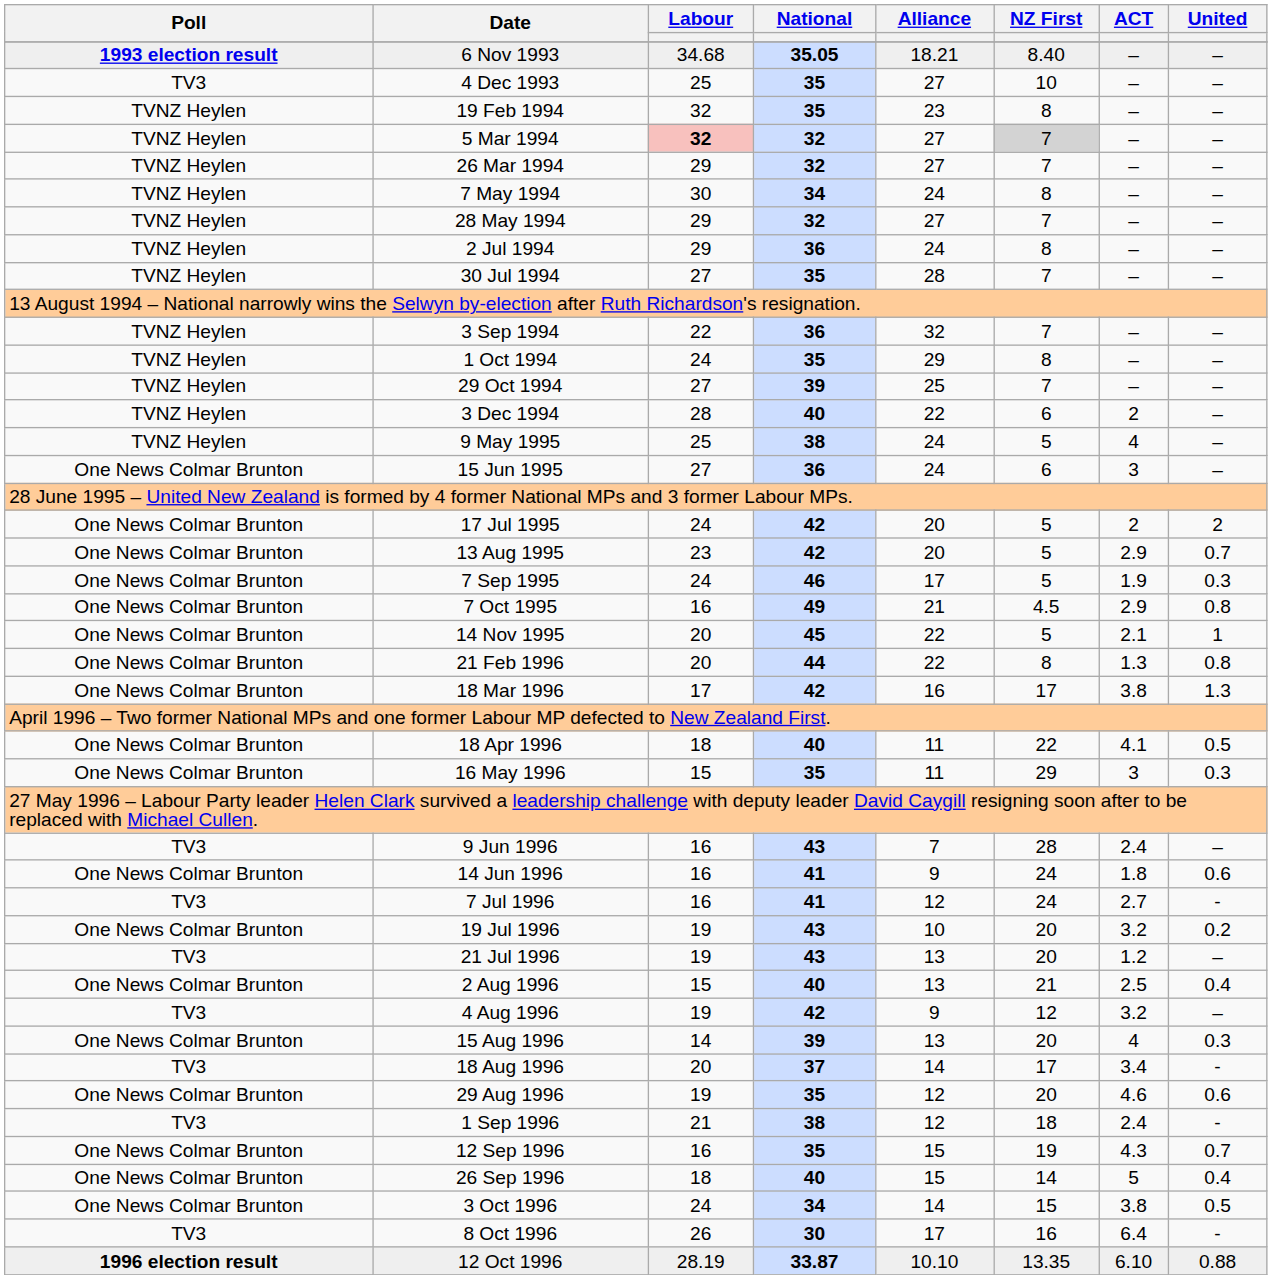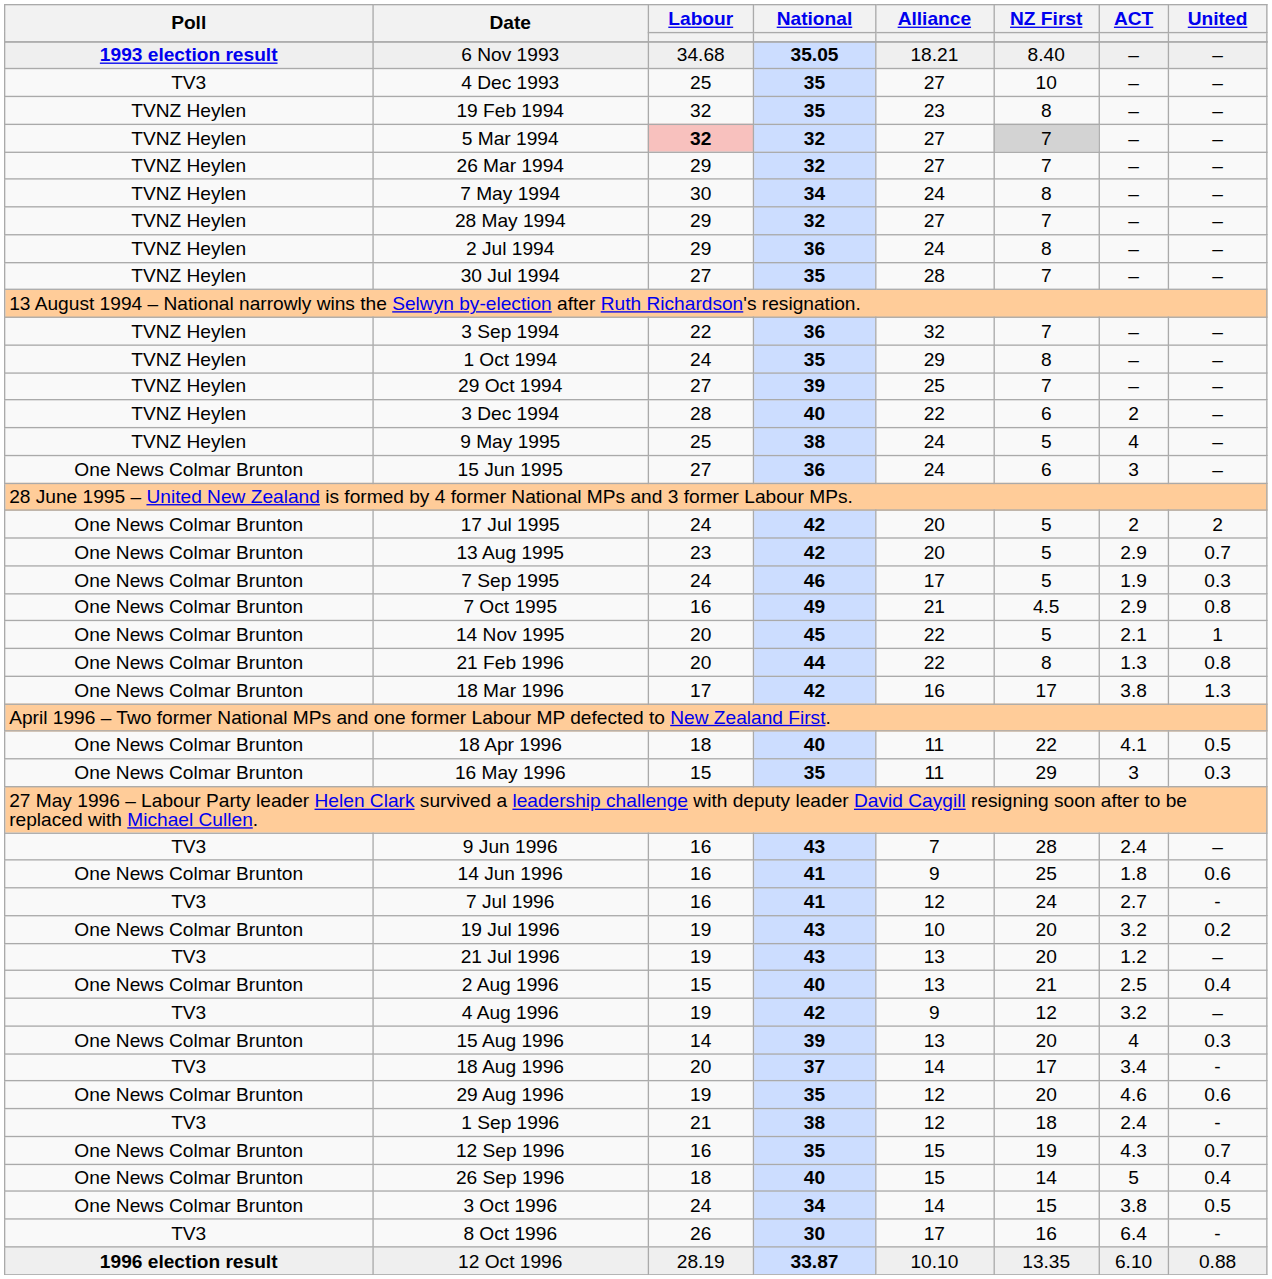(1046, 874) 24 -> (1046, 874) 25
